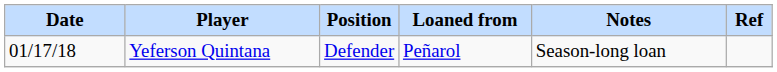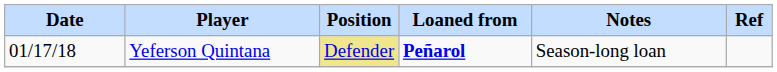(359, 51) no background -> (359, 51) khaki background
(432, 51) normal -> (434, 51) bold
